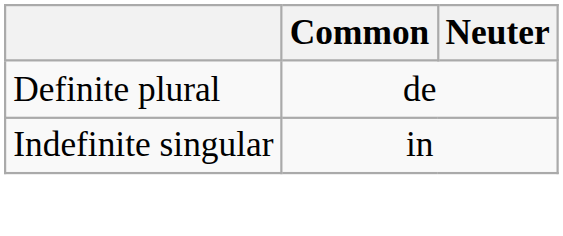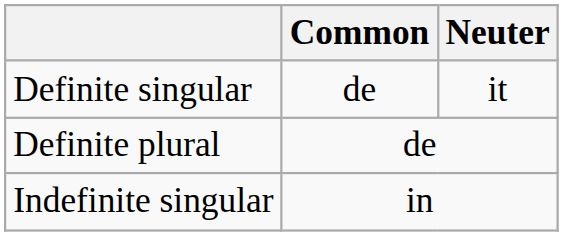+ row: (133, 88)
